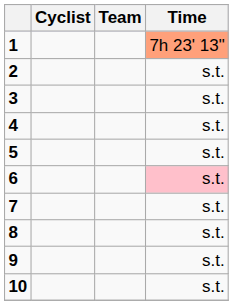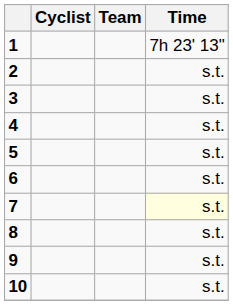(187, 44) lightsalmon background -> (187, 44) no background
(213, 179) pink background -> (213, 179) no background
(213, 206) no background -> (213, 206) lightyellow background
